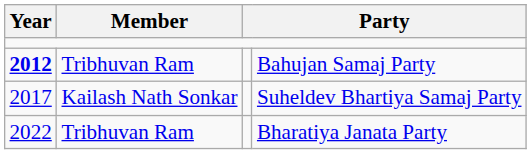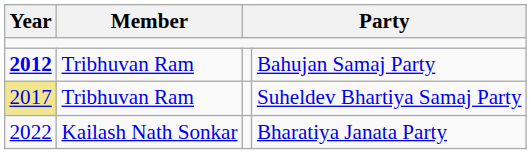(31, 97) no background -> (31, 97) khaki background
(149, 97) Kailash Nath Sonkar -> (128, 97) Tribhuvan Ram
(128, 131) Tribhuvan Ram -> (149, 131) Kailash Nath Sonkar
